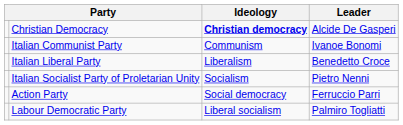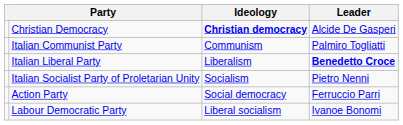(347, 45) Ivanoe Bonomi -> (348, 45) Palmiro Togliatti
(351, 62) normal -> (353, 62) bold
(348, 111) Palmiro Togliatti -> (347, 111) Ivanoe Bonomi
